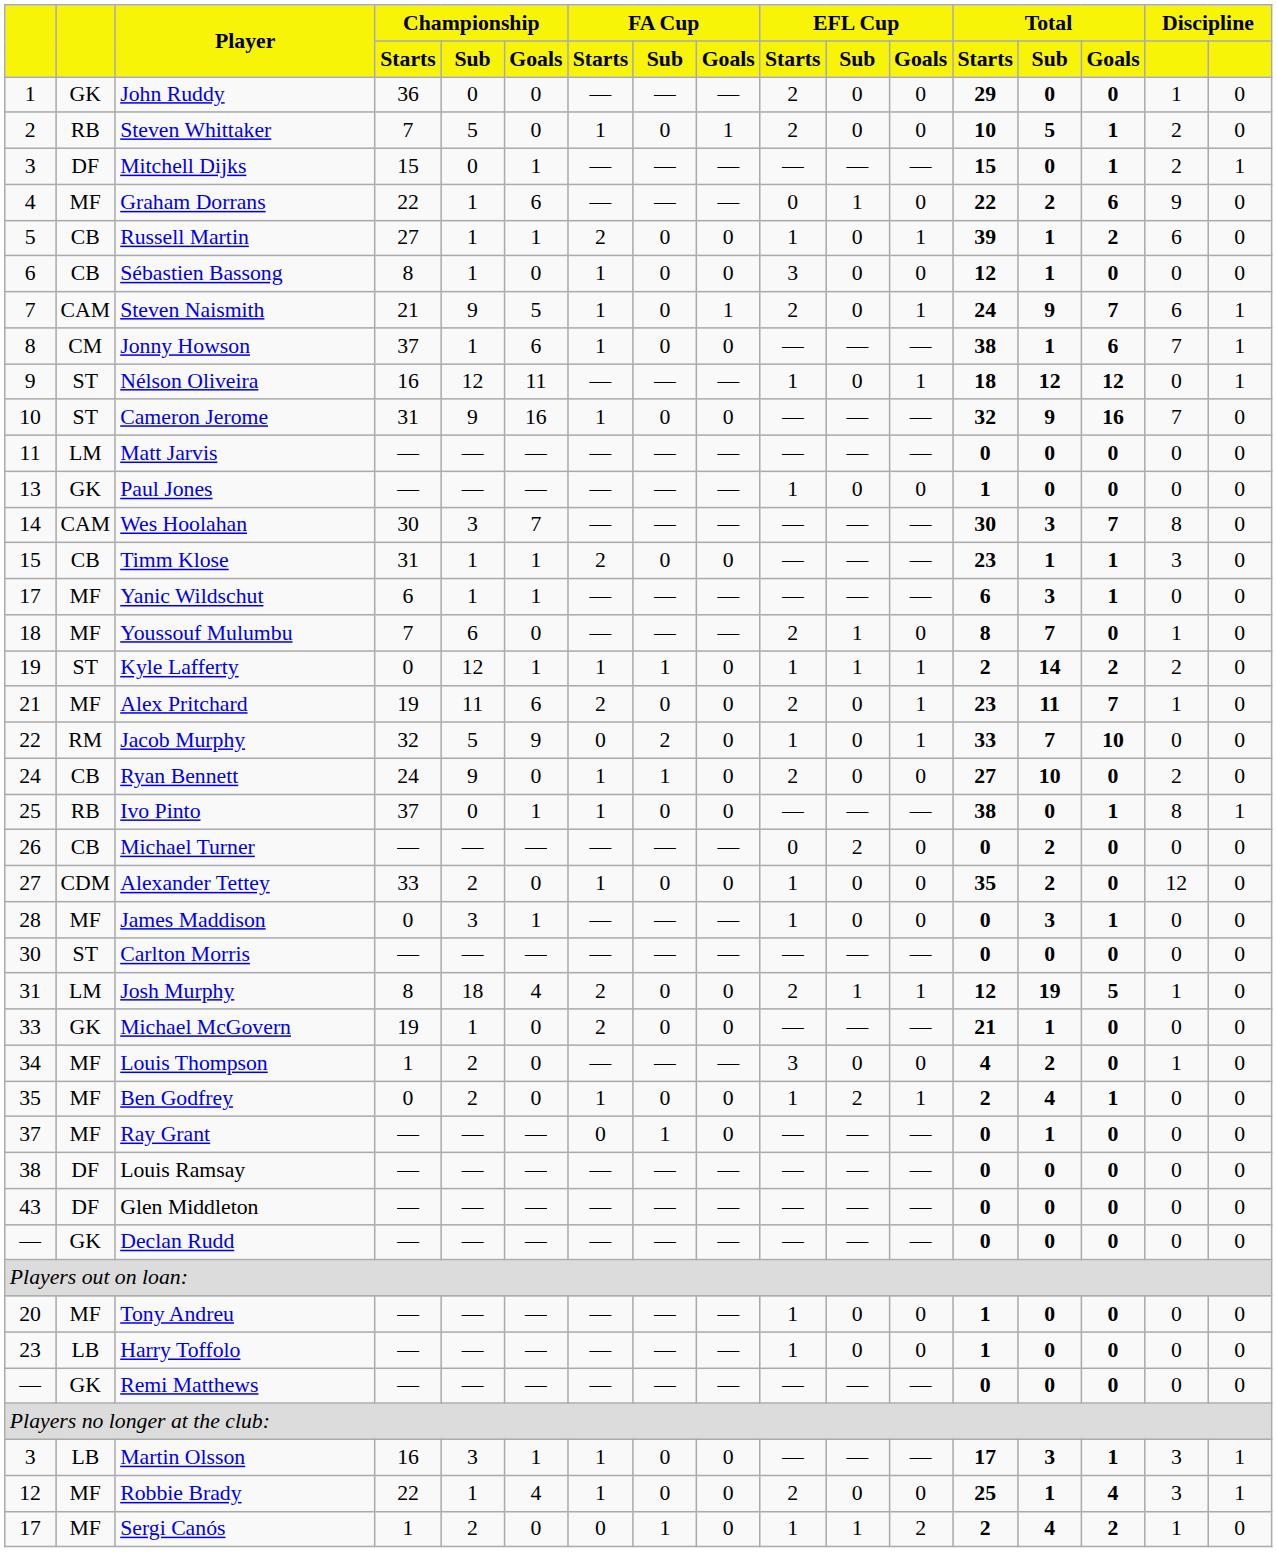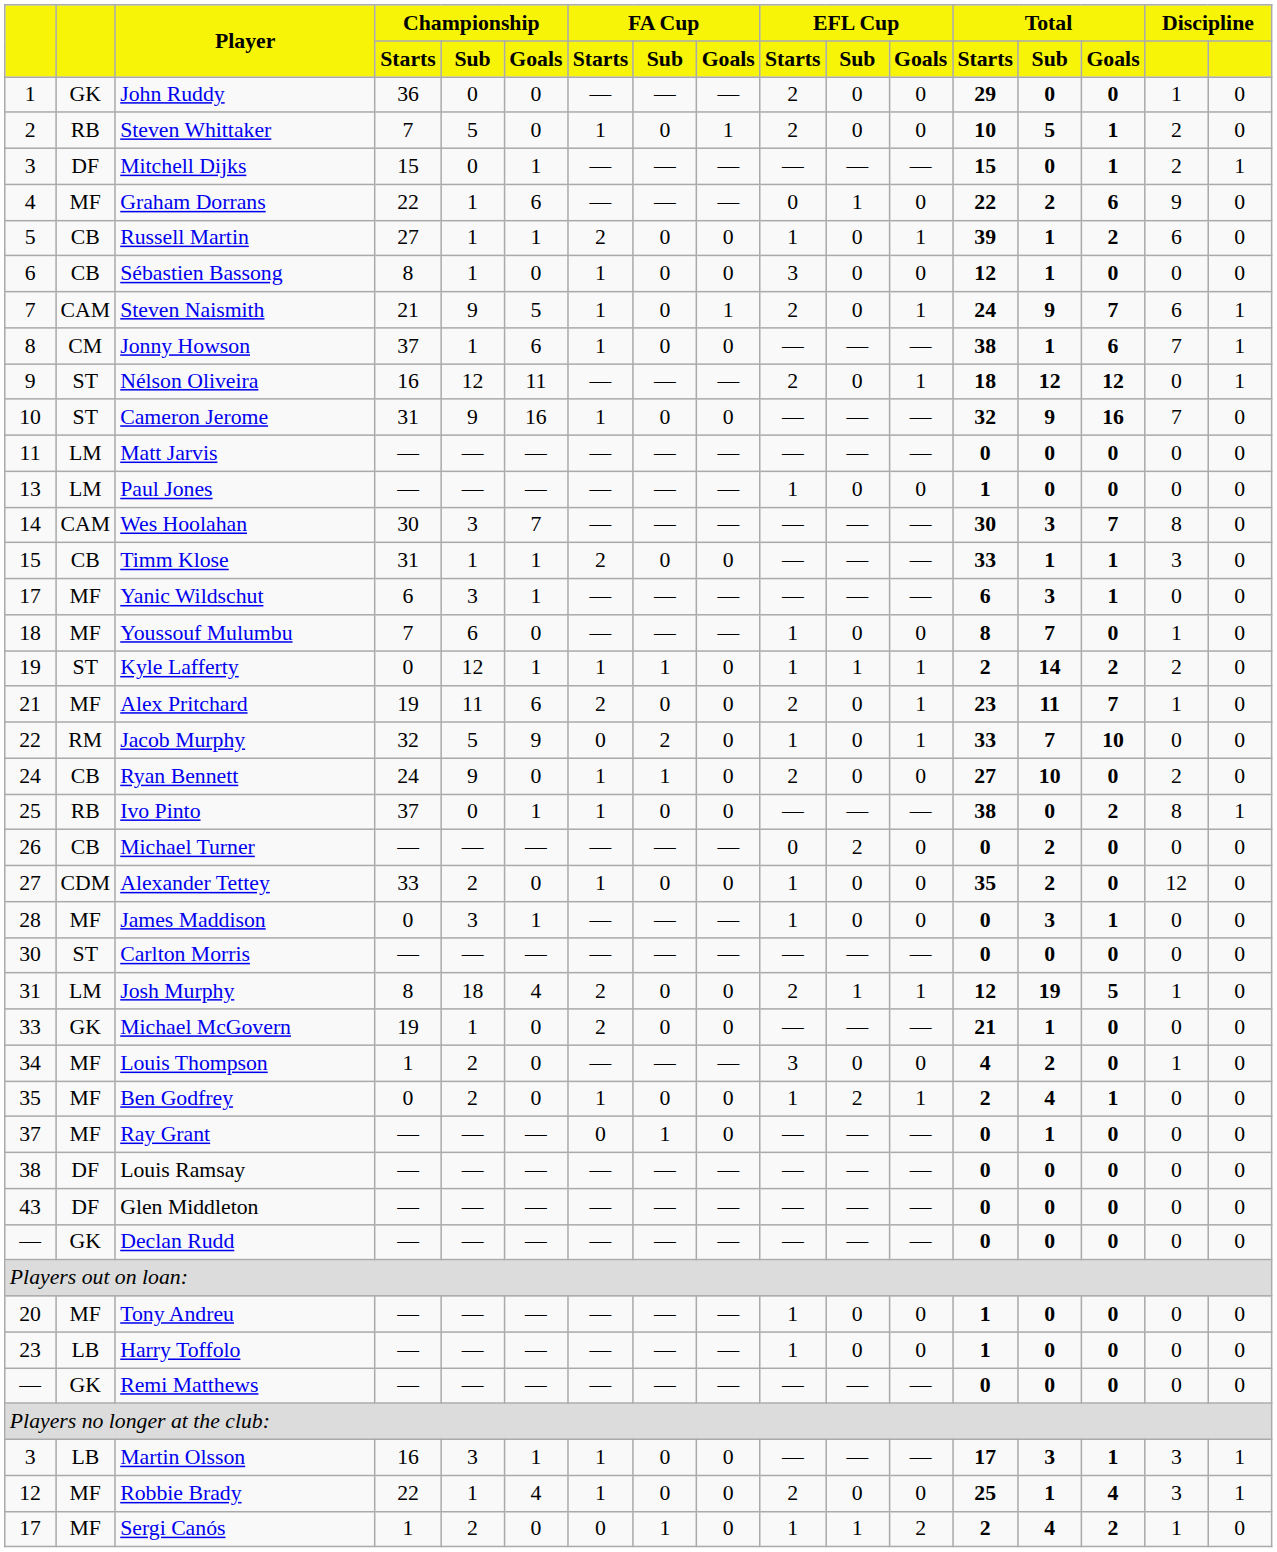(793, 381) 1 -> (793, 381) 2
(85, 489) GK -> (85, 489) LM
(985, 560) 23 -> (985, 560) 33
(473, 596) 1 -> (473, 596) 3
(793, 632) 2 -> (793, 632) 1
(857, 632) 1 -> (857, 632) 0
(1113, 811) 1 -> (1113, 811) 2
